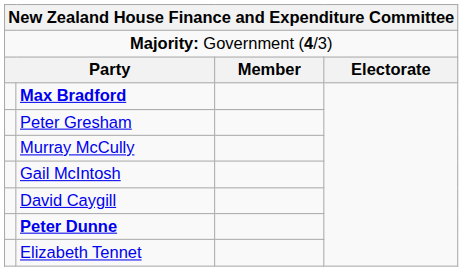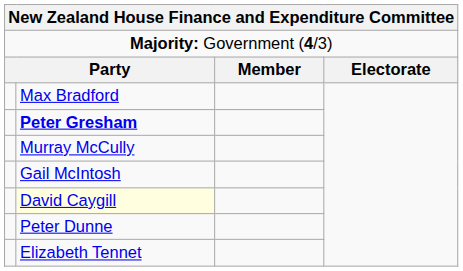(73, 95) bold -> (69, 95) normal
(76, 122) normal -> (79, 122) bold
(68, 200) no background -> (68, 200) lightyellow background
(69, 226) bold -> (66, 226) normal
